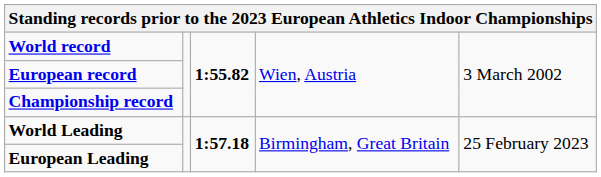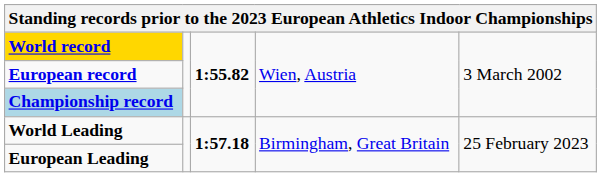(60, 46) no background -> (60, 46) gold background
(91, 102) no background -> (91, 102) lightblue background
